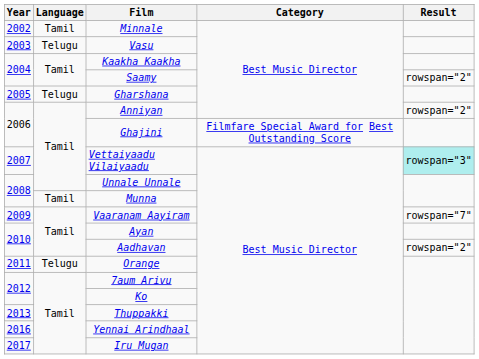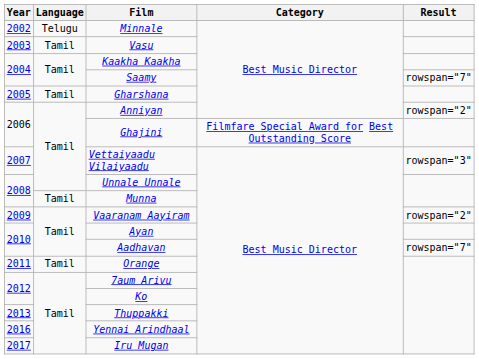(60, 29) Tamil -> (60, 29) Telugu
(60, 45) Telugu -> (60, 45) Tamil
(439, 78) rowspan="2" -> (439, 78) rowspan="7"
(60, 94) Telugu -> (60, 94) Tamil
(439, 160) paleturquoise background -> (439, 160) no background
(439, 215) rowspan="7" -> (439, 215) rowspan="2"
(439, 248) rowspan="2" -> (439, 248) rowspan="7"
(60, 264) Telugu -> (60, 264) Tamil
